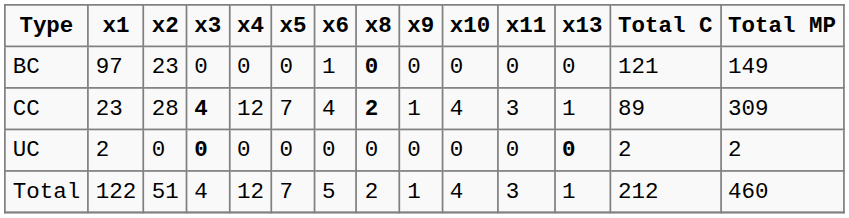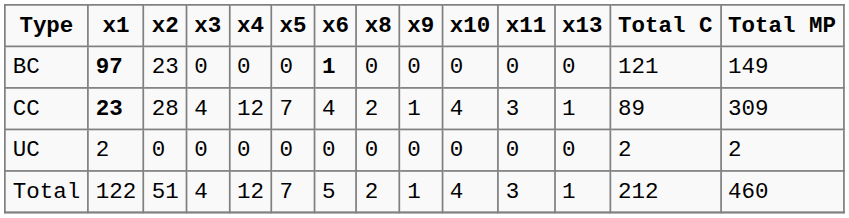(109, 67) normal -> (109, 67) bold
(329, 67) normal -> (329, 67) bold
(371, 67) bold -> (371, 67) normal
(109, 109) normal -> (109, 109) bold
(201, 109) bold -> (201, 109) normal
(371, 109) bold -> (371, 109) normal
(201, 150) bold -> (201, 150) normal
(569, 150) bold -> (569, 150) normal
